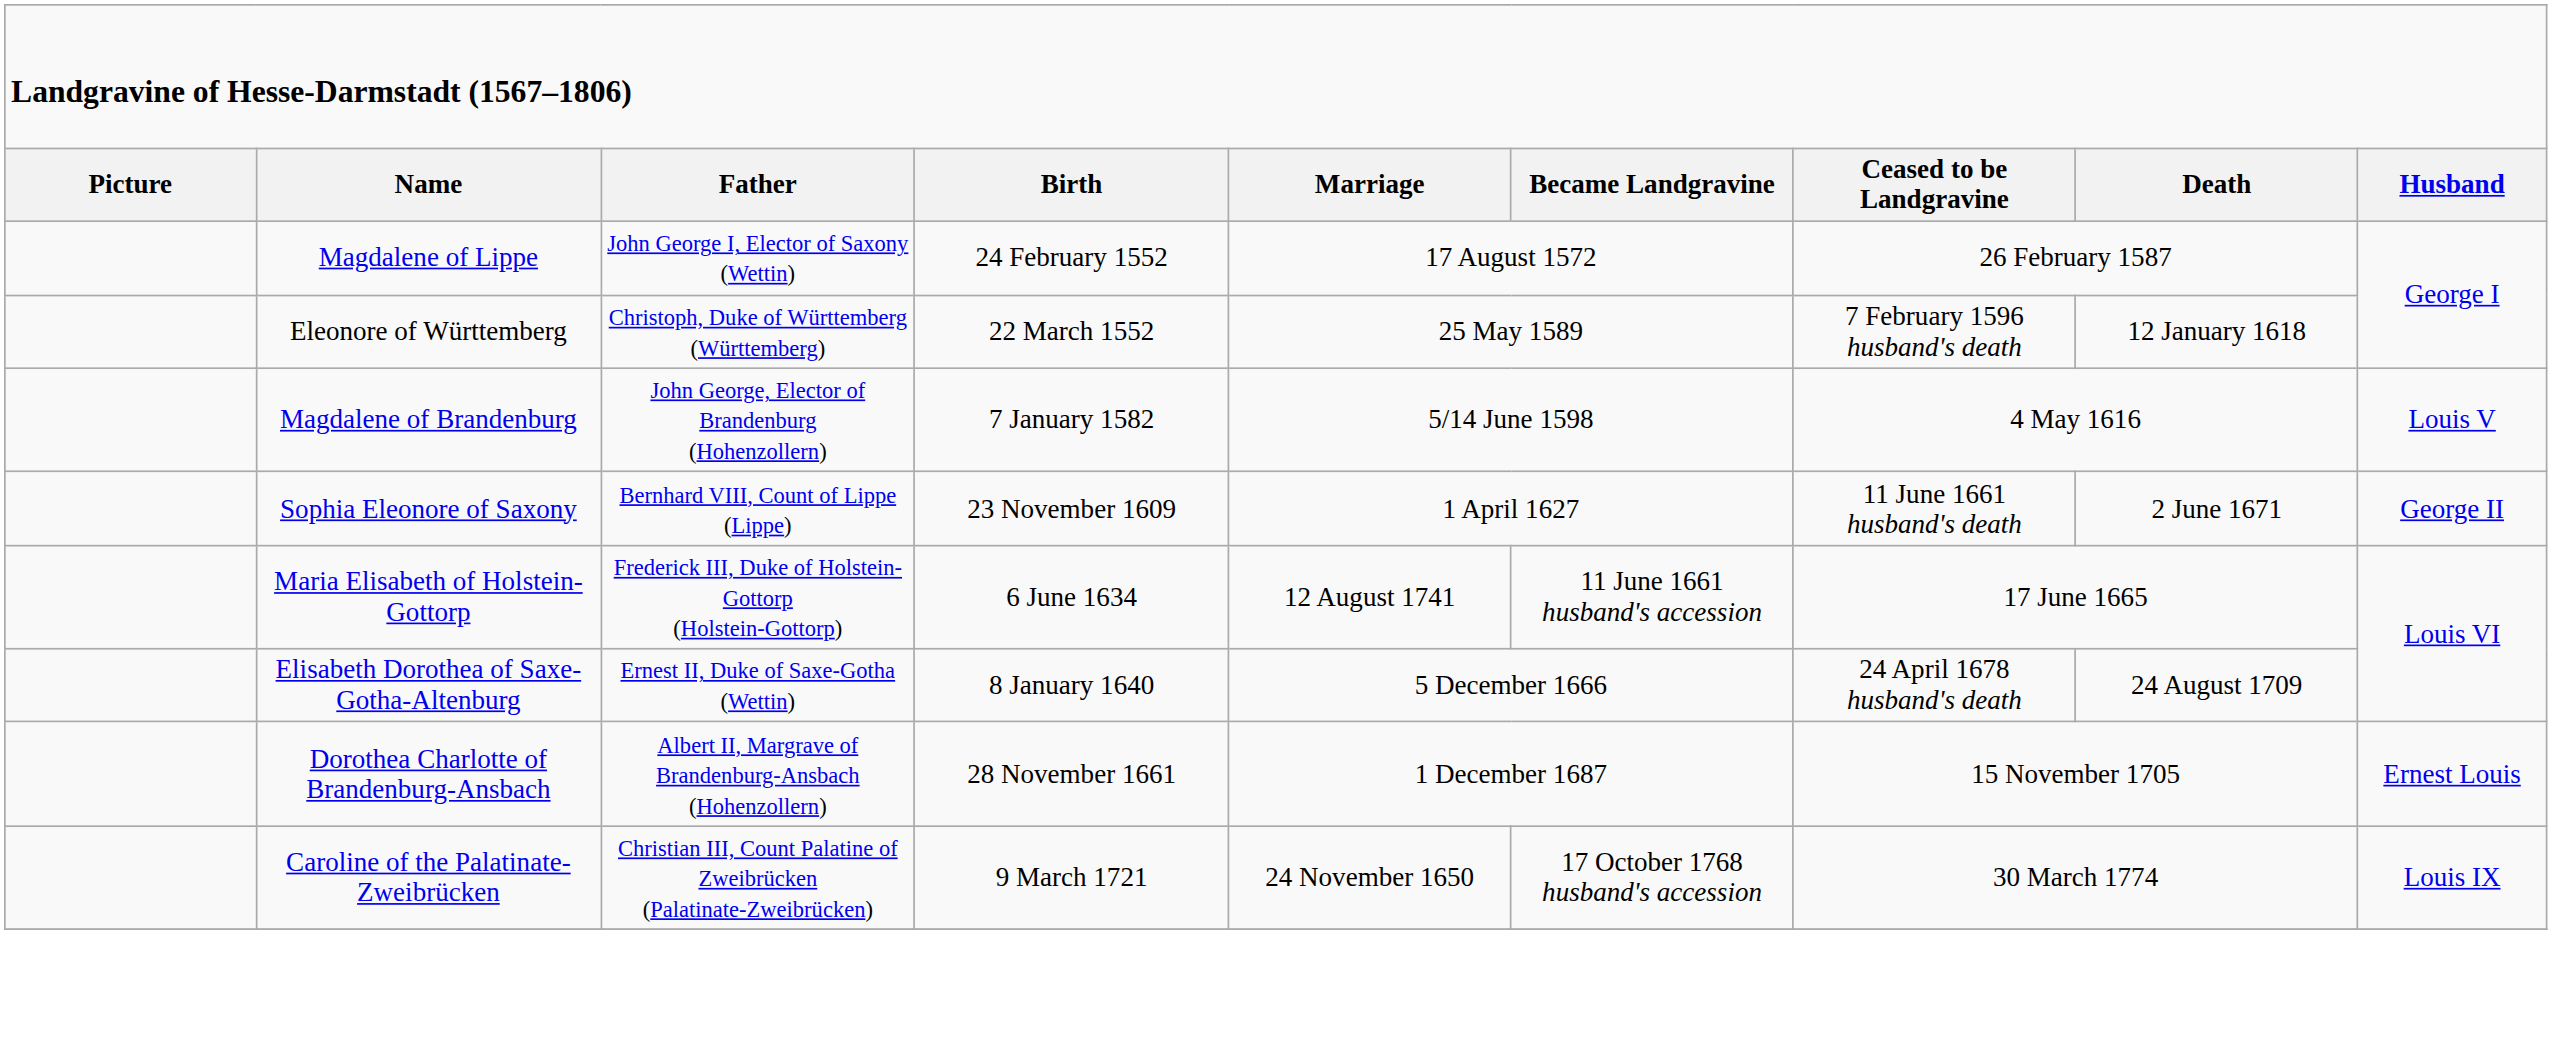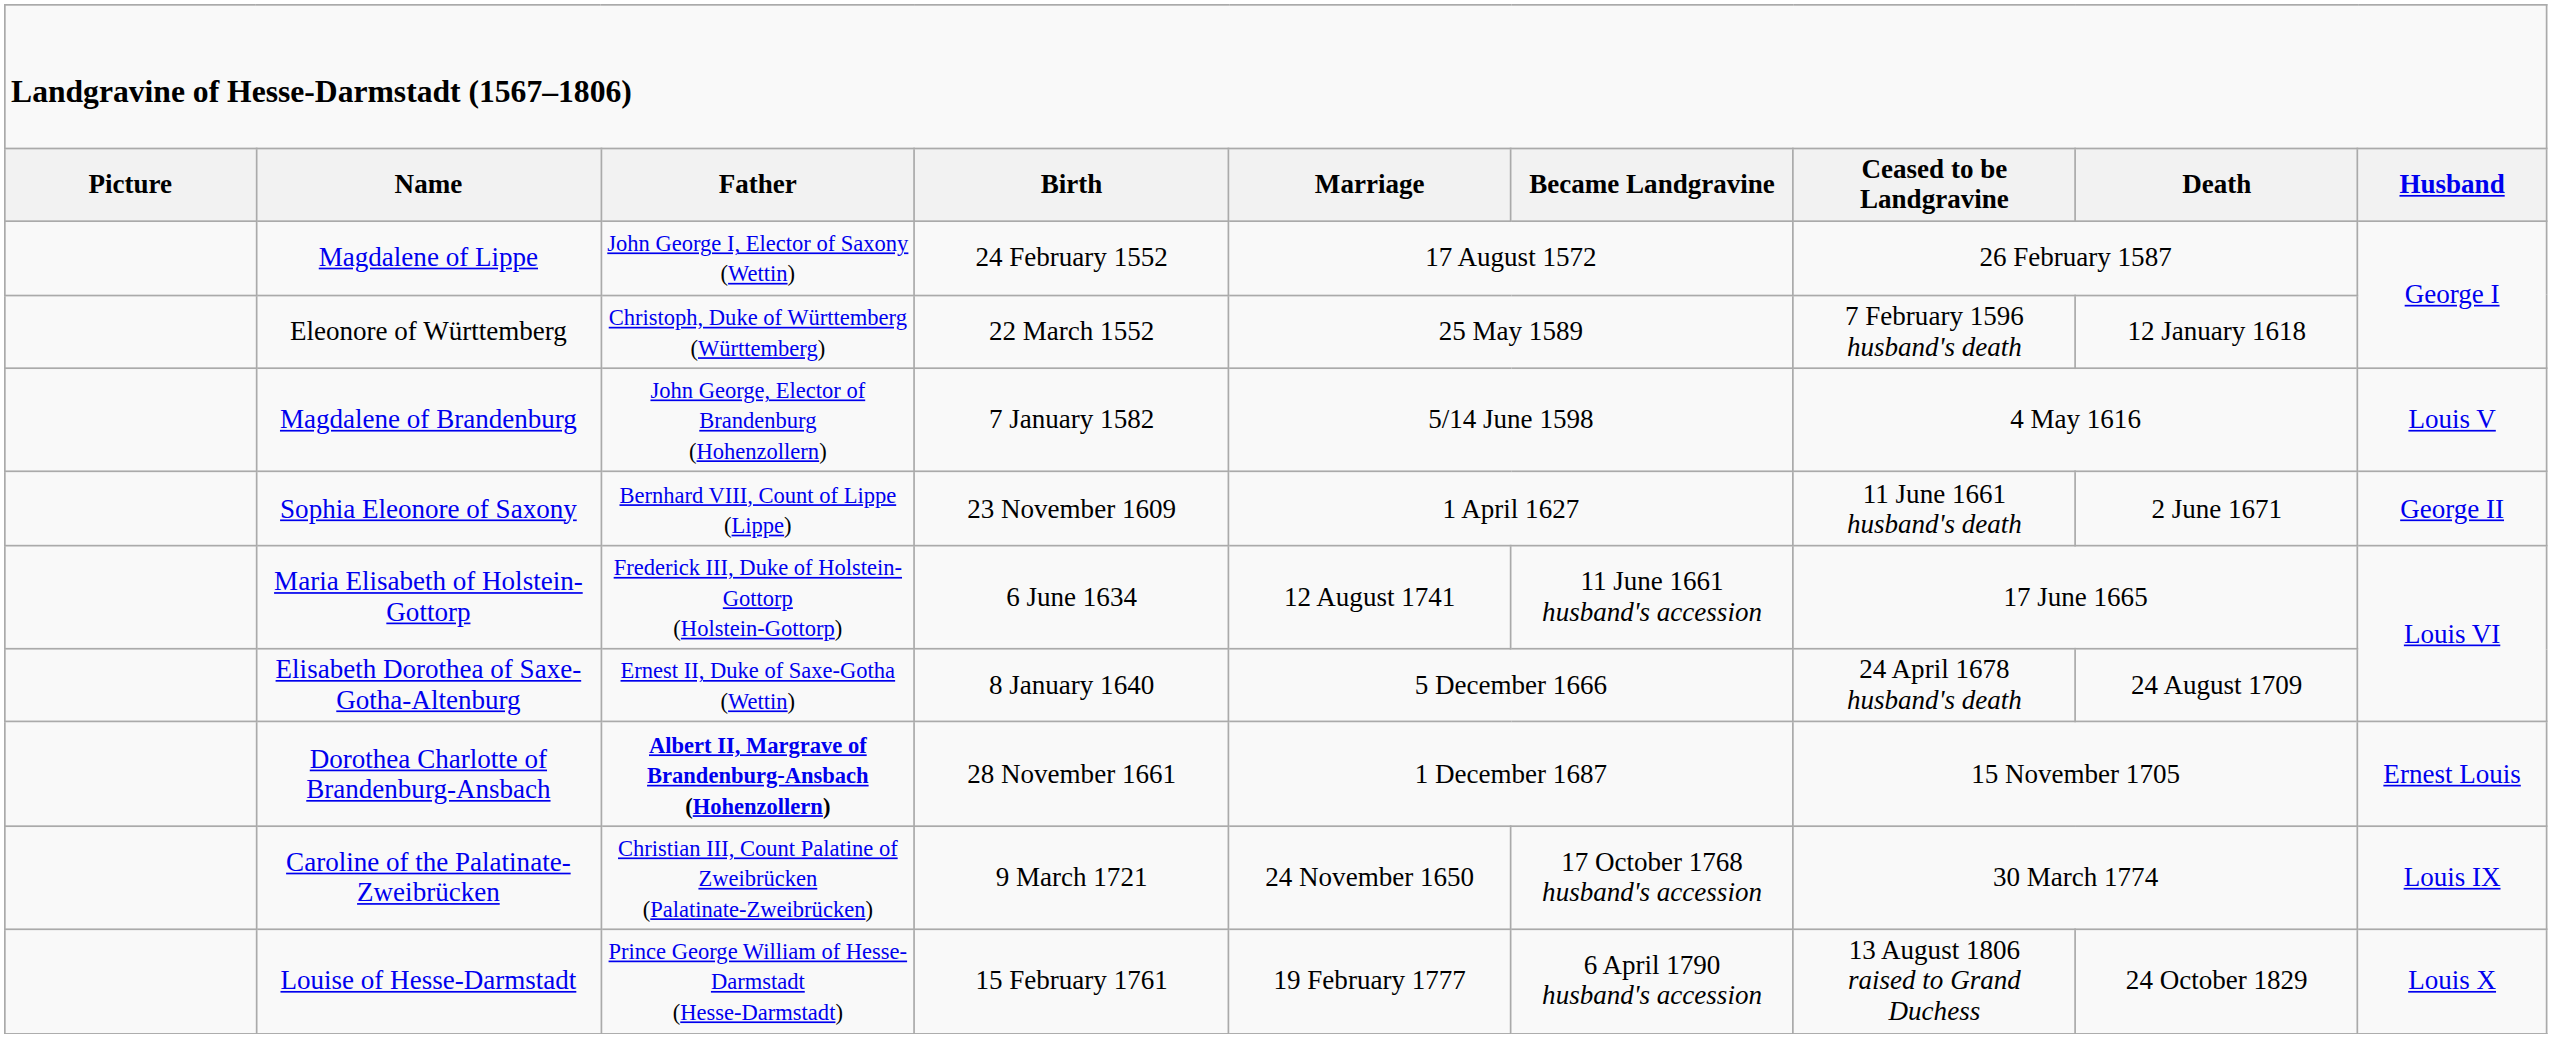(758, 775) normal -> (758, 773) bold
+ row: (428, 981)
